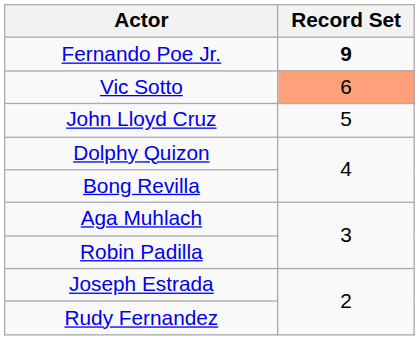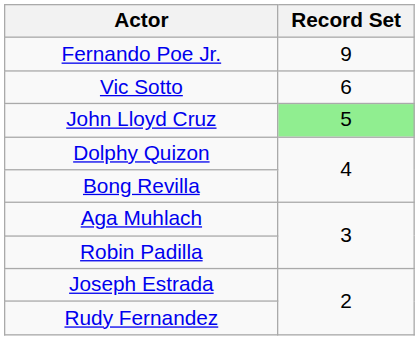(346, 53) bold -> (346, 53) normal
(346, 86) lightsalmon background -> (346, 86) no background
(346, 119) no background -> (346, 119) lightgreen background
